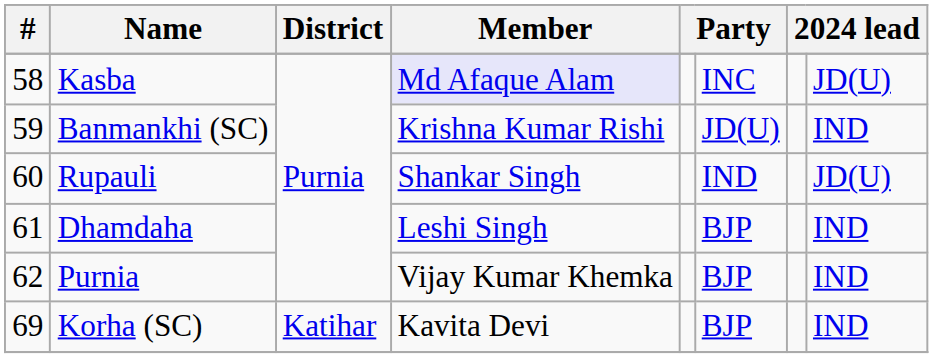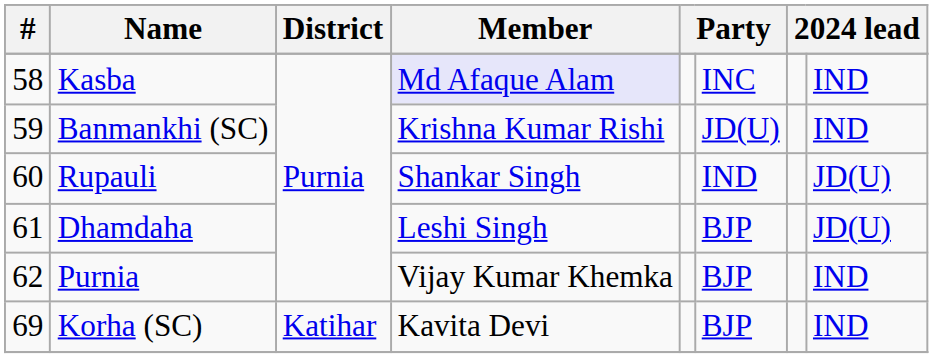(852, 78) JD(U) -> (841, 78) IND
(841, 227) IND -> (852, 227) JD(U)
